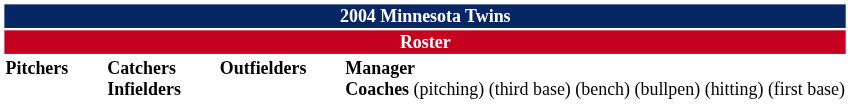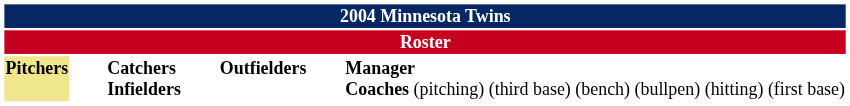(37, 67) no background -> (37, 67) khaki background
